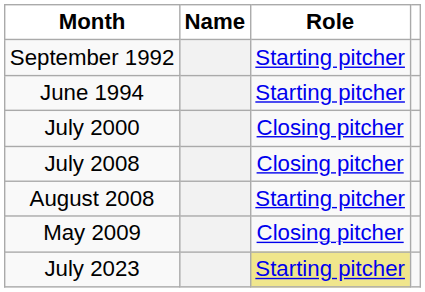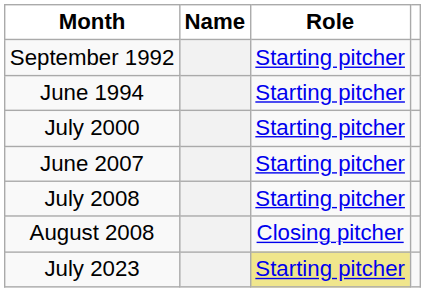(330, 127) Closing pitcher -> (330, 127) Starting pitcher
+ row: (92, 163)
(330, 163) Closing pitcher -> (330, 198) Starting pitcher
(330, 198) Starting pitcher -> (330, 233) Closing pitcher
- row: (92, 233)
